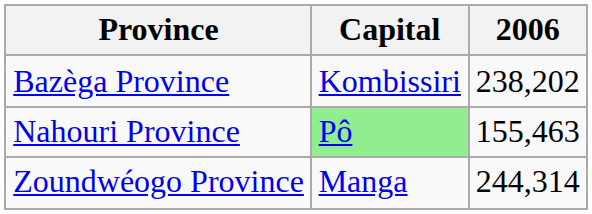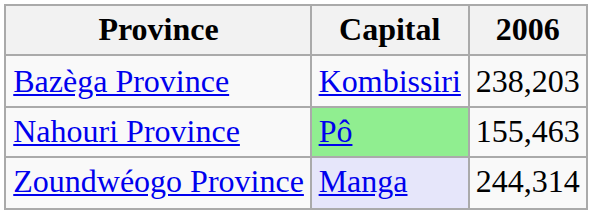(528, 80) 238,202 -> (528, 80) 238,203
(363, 182) no background -> (363, 182) lavender background
